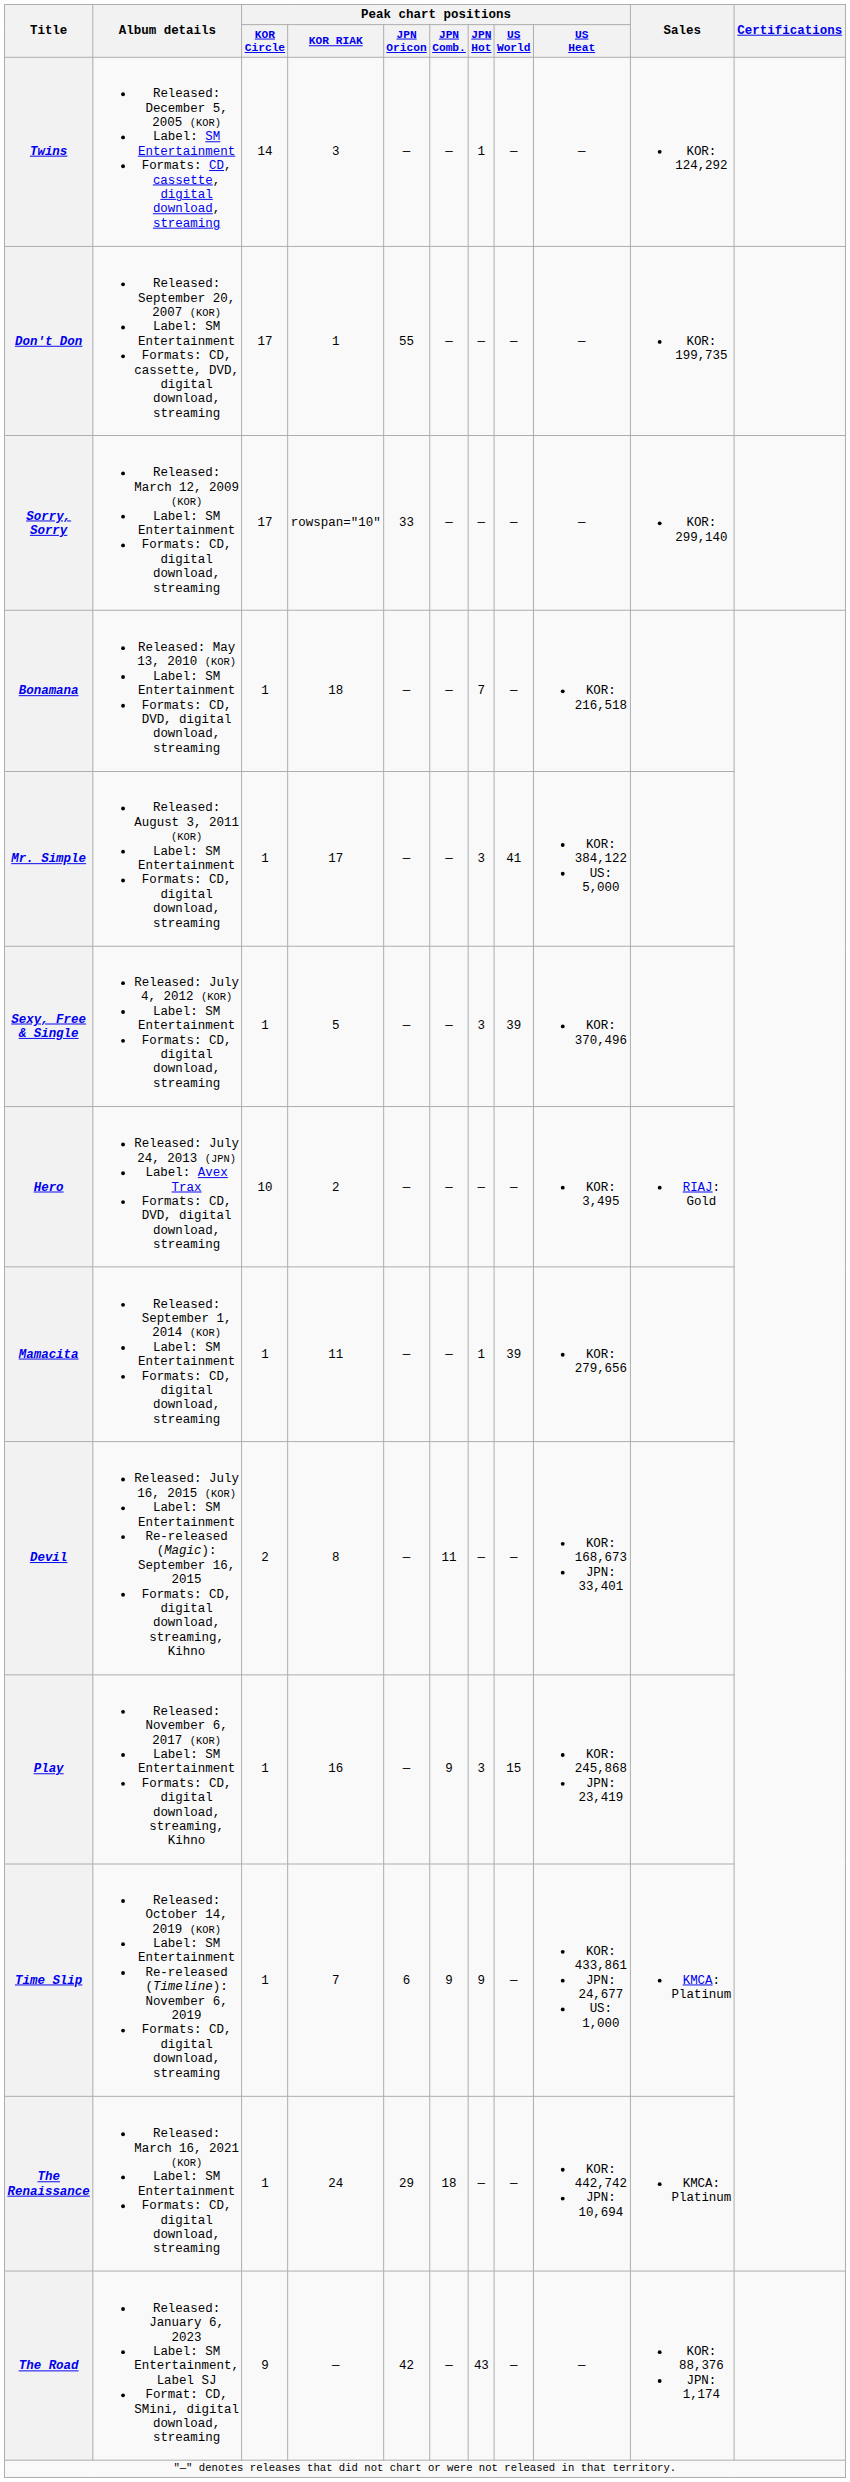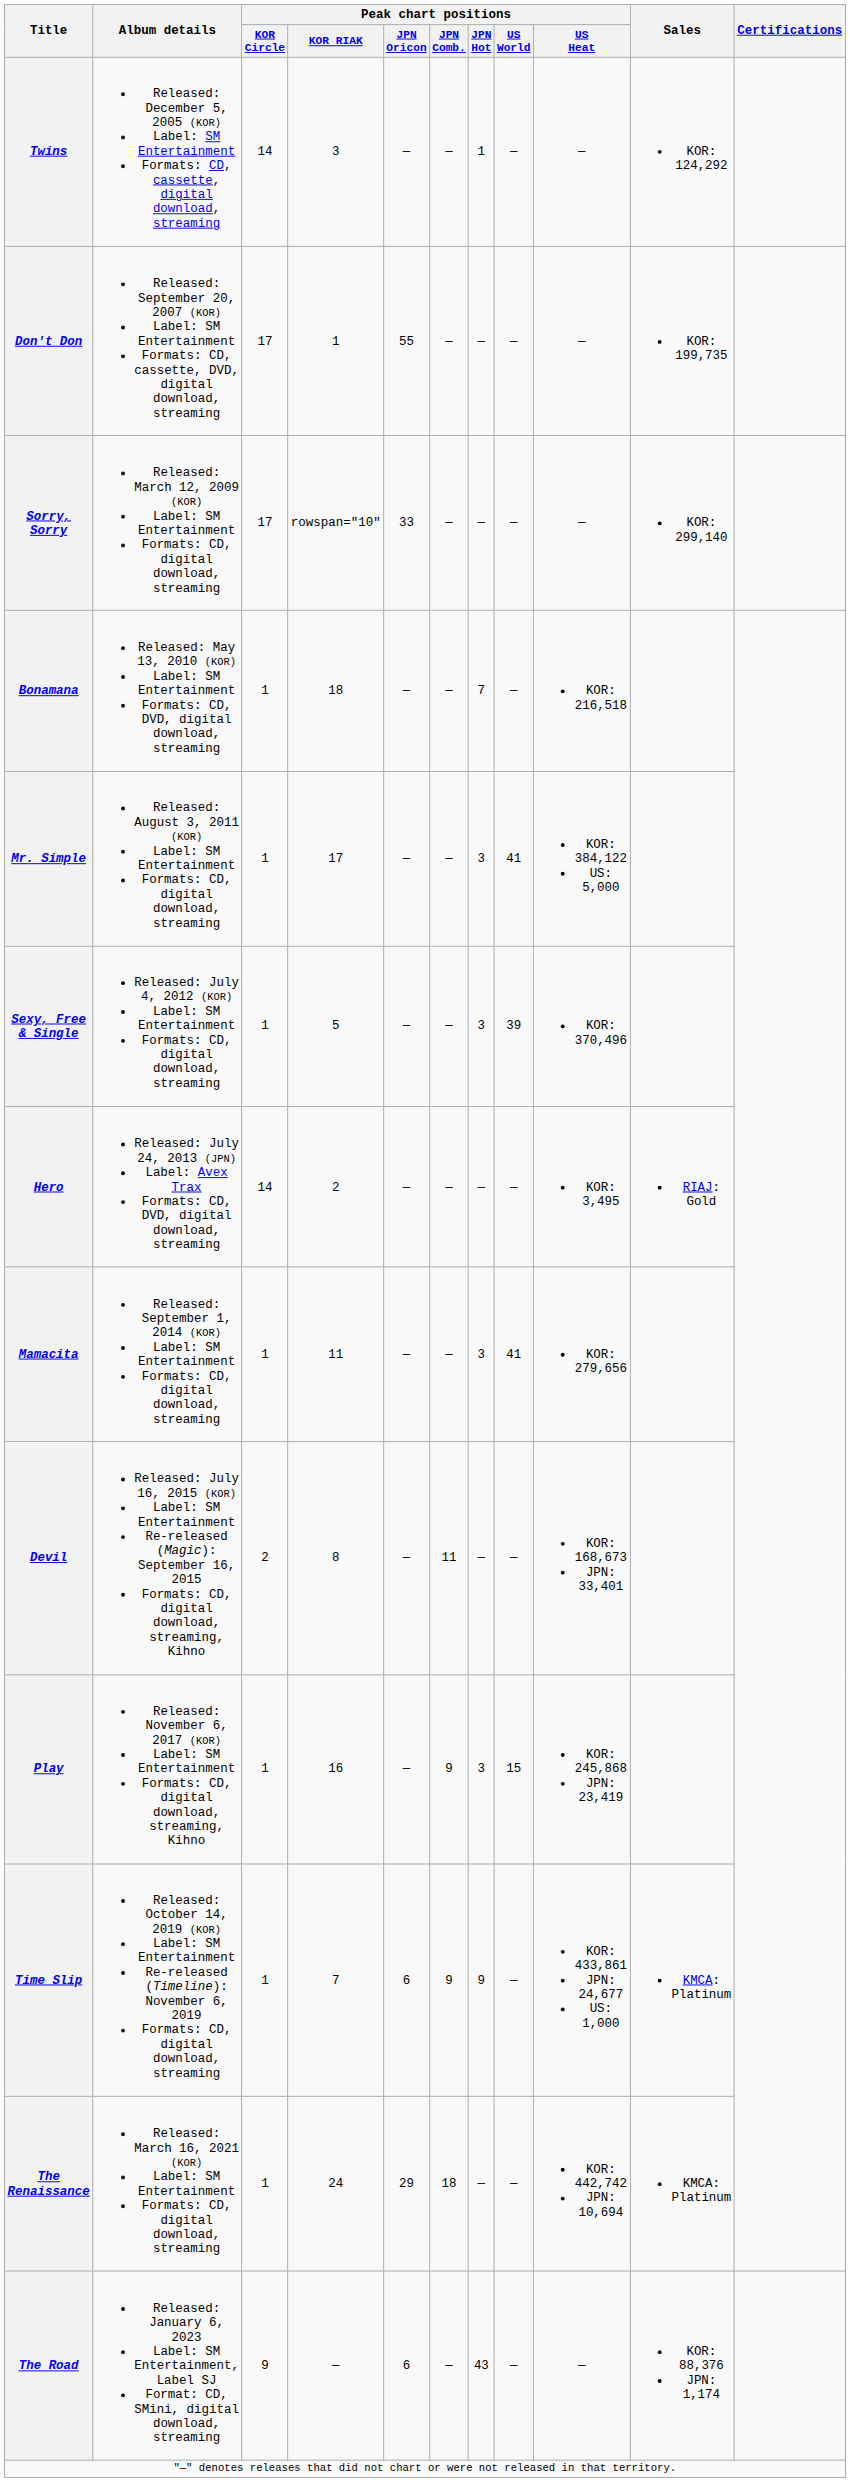(265, 1187) 10 -> (265, 1187) 14
(481, 1354) 1 -> (481, 1354) 3
(514, 1354) 39 -> (514, 1354) 41
(407, 2366) 42 -> (407, 2366) 6
